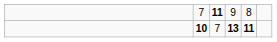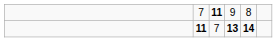(201, 28) 10 -> (201, 28) 11
(249, 28) 11 -> (249, 28) 14
